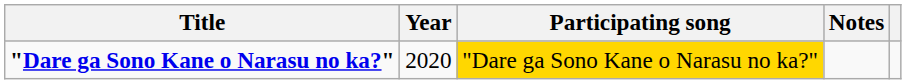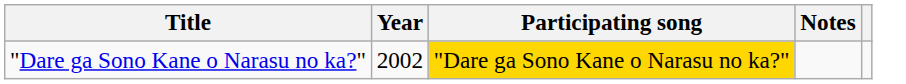(202, 59) bold -> (188, 59) normal
(428, 59) 2020 -> (400, 59) 2002
